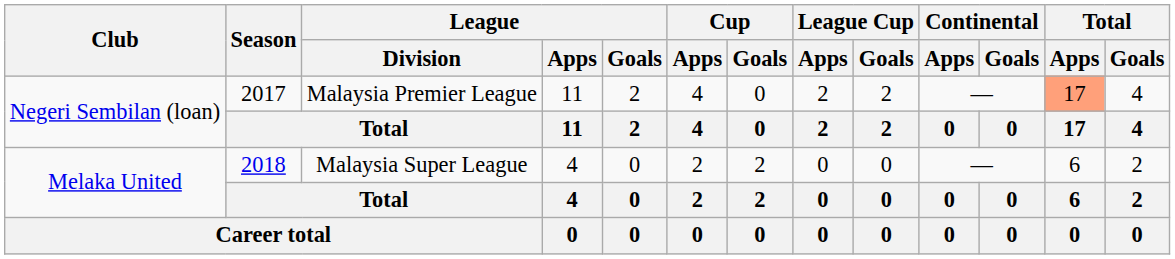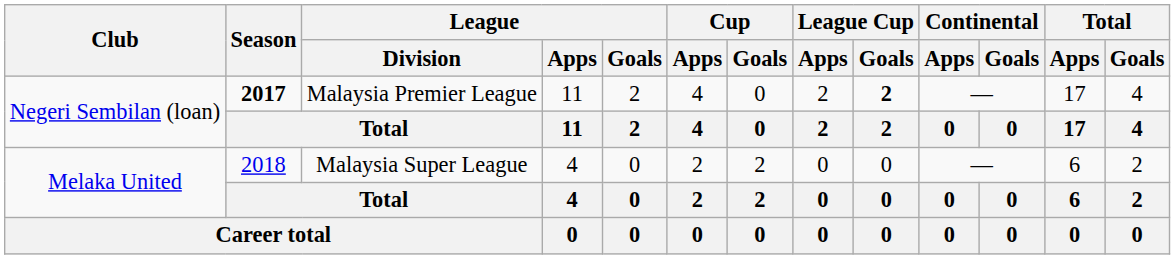(263, 93) normal -> (263, 93) bold
(886, 93) normal -> (886, 93) bold
(1074, 93) lightsalmon background -> (1074, 93) no background
